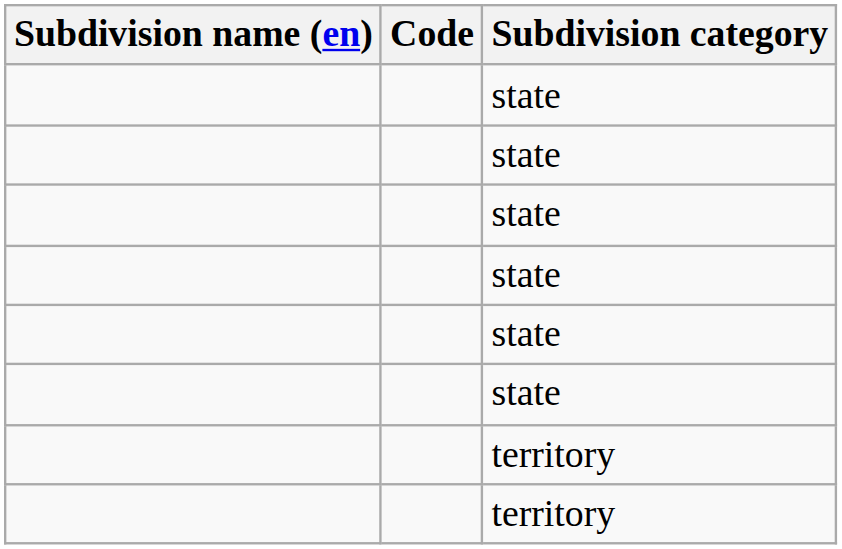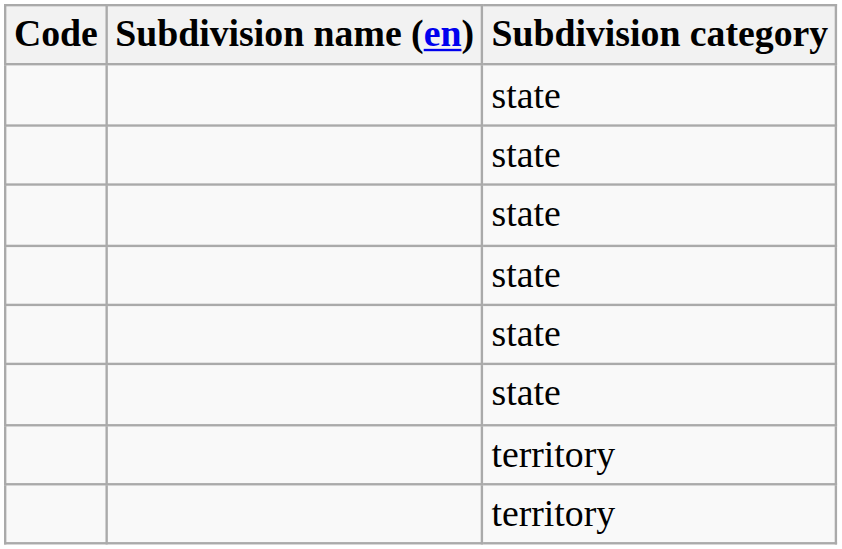columns swapped: (432, 34) <-> (193, 34)
